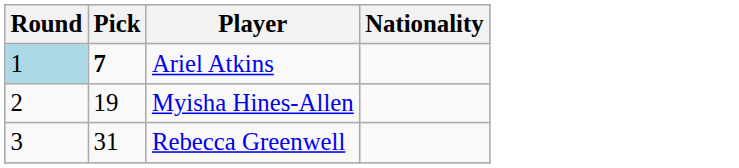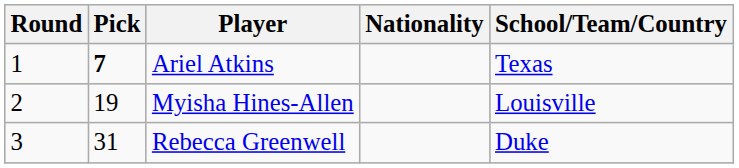+ column: (611, 24)
(17, 63) lightblue background -> (17, 63) no background
